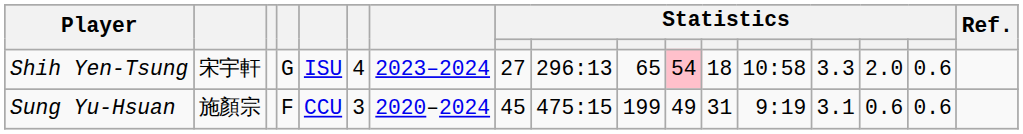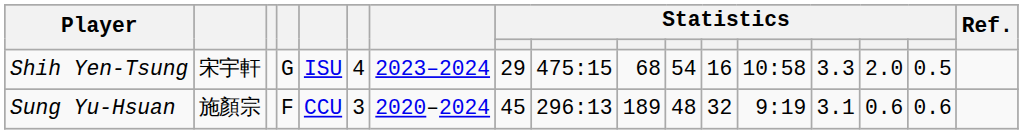(513, 69) 27 -> (513, 69) 29
(574, 69) 296:13 -> (574, 69) 475:15
(648, 69) 65 -> (648, 69) 68
(684, 69) pink background -> (684, 69) no background
(720, 69) 18 -> (720, 69) 16
(933, 69) 0.6 -> (933, 69) 0.5
(574, 109) 475:15 -> (574, 109) 296:13
(642, 109) 199 -> (642, 109) 189
(684, 109) 49 -> (684, 109) 48
(720, 109) 31 -> (720, 109) 32
